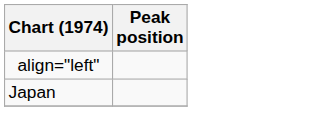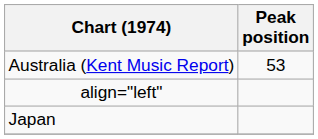+ row: (121, 65)
